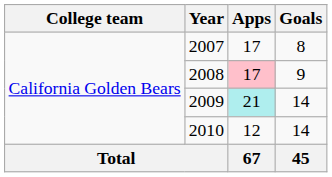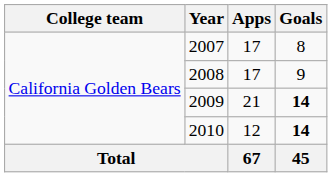(252, 74) pink background -> (252, 74) no background
(252, 102) paleturquoise background -> (252, 102) no background
(301, 102) normal -> (301, 102) bold
(301, 130) normal -> (301, 130) bold
